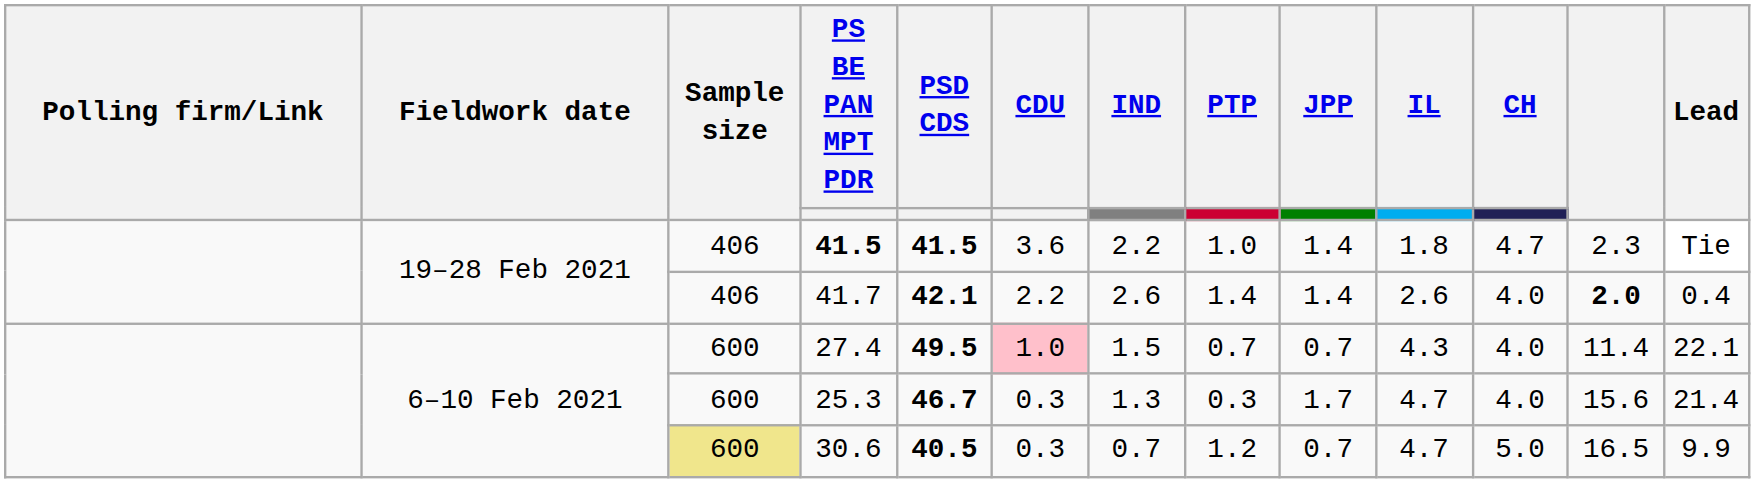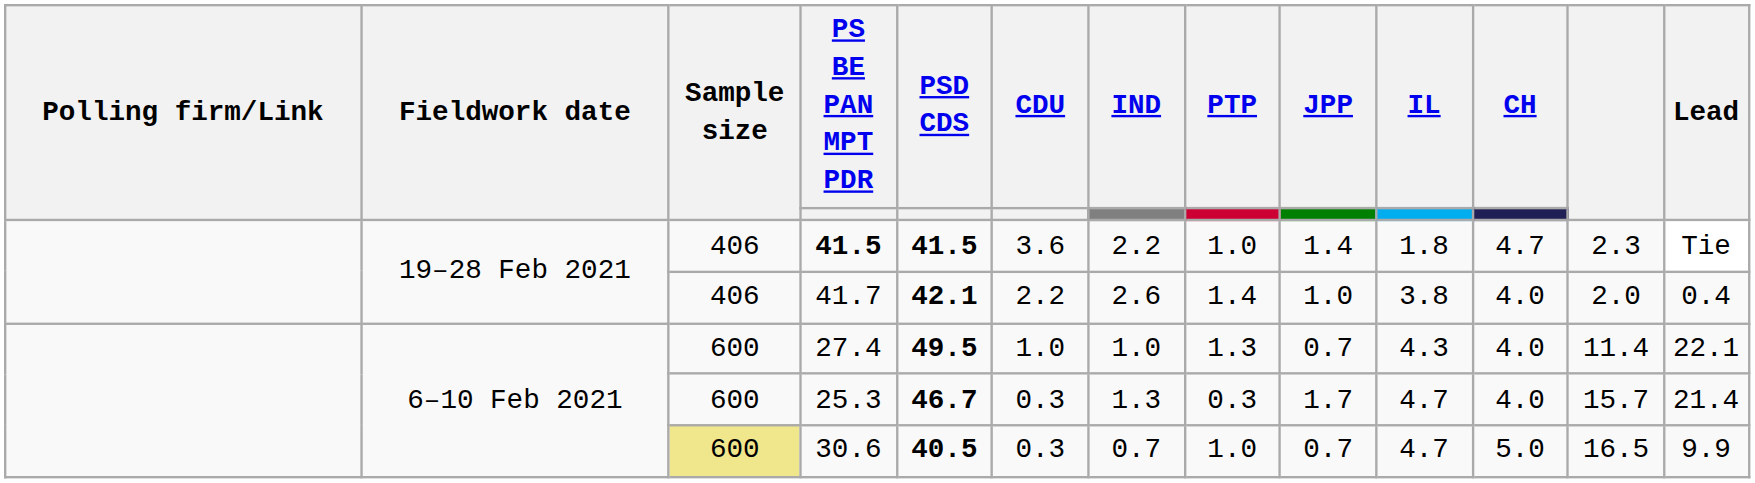(1328, 297) 1.4 -> (1328, 297) 1.0
(1424, 297) 2.6 -> (1424, 297) 3.8
(1616, 297) bold -> (1616, 297) normal
(1040, 348) pink background -> (1040, 348) no background
(1136, 348) 1.5 -> (1136, 348) 1.0
(1232, 348) 0.7 -> (1232, 348) 1.3
(1616, 399) 15.6 -> (1616, 399) 15.7
(1232, 450) 1.2 -> (1232, 450) 1.0
